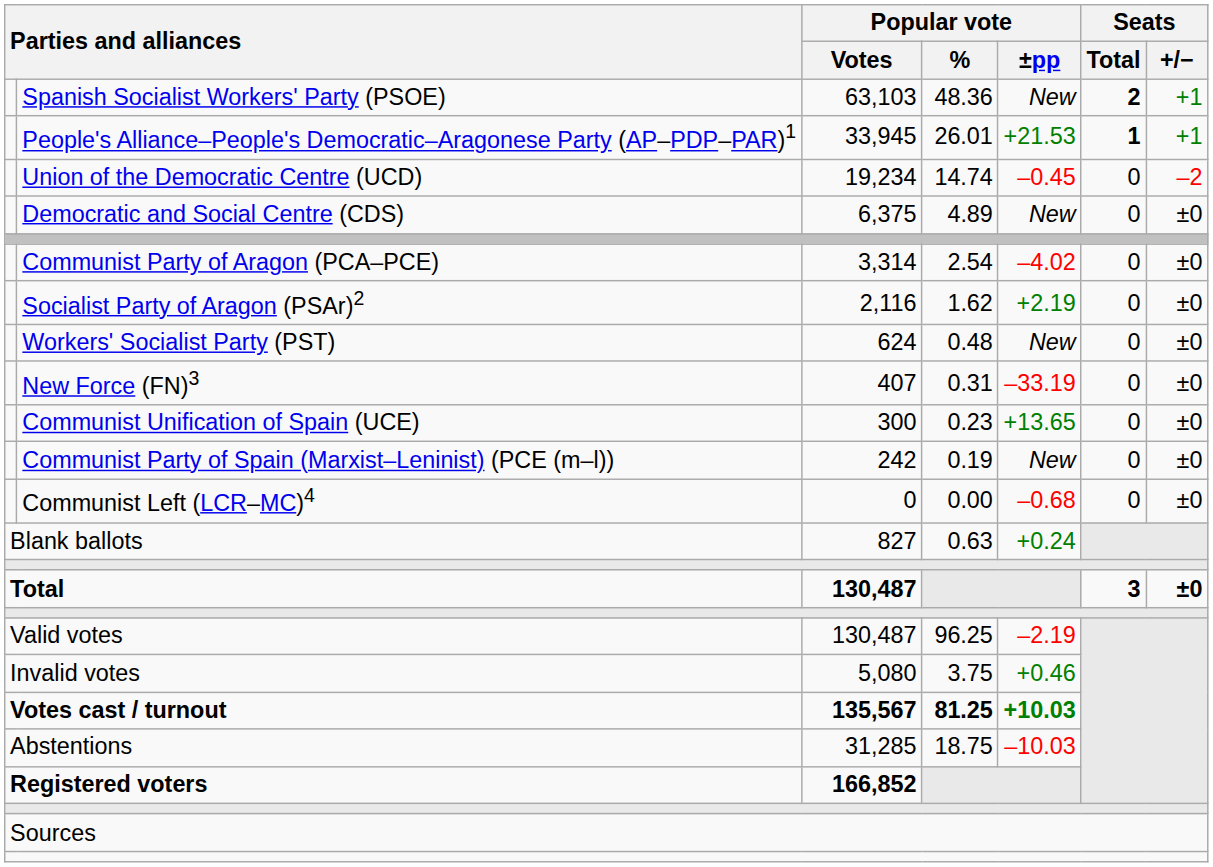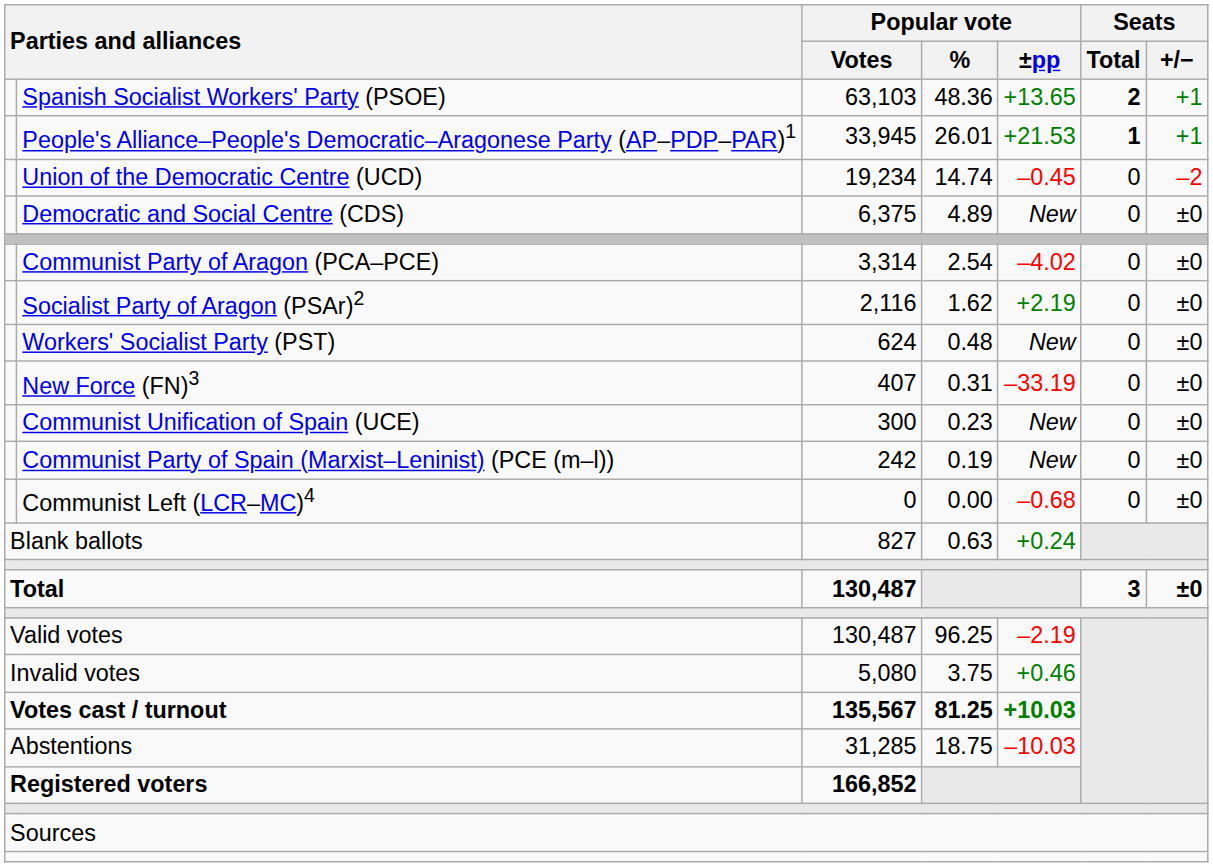(1052, 97) New -> (1040, 97) +13.65
(1040, 423) +13.65 -> (1052, 423) New
